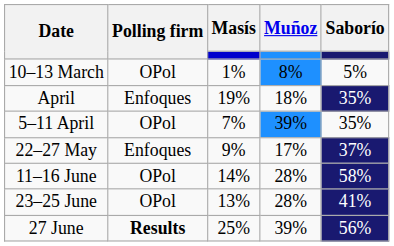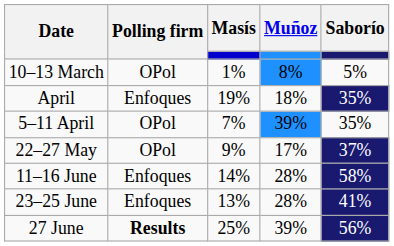(158, 150) Enfoques -> (158, 150) OPol
(158, 176) OPol -> (158, 176) Enfoques
(158, 202) OPol -> (158, 202) Enfoques
